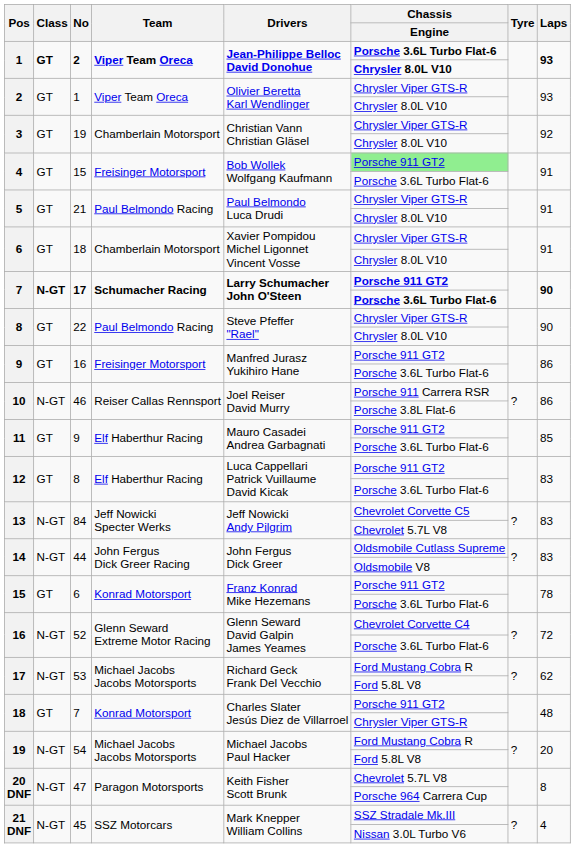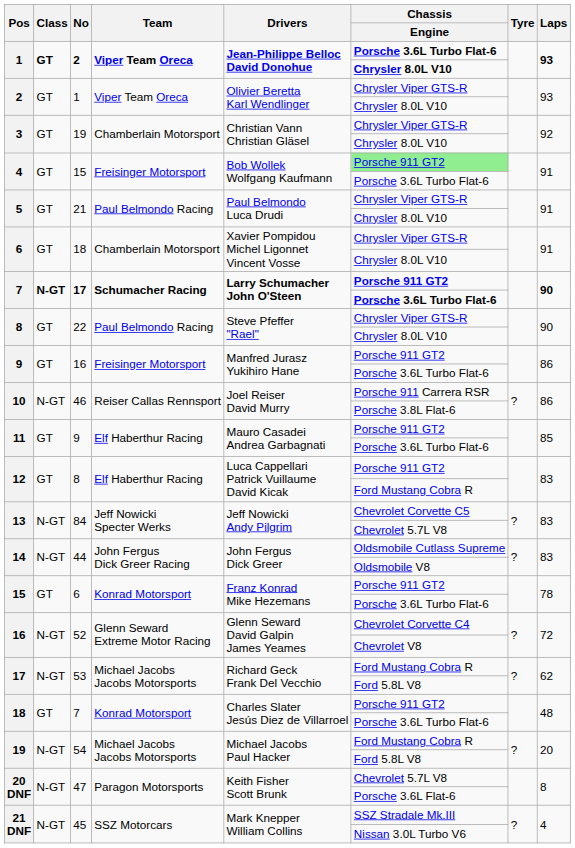(421, 490) Porsche 3.6L Turbo Flat-6 -> (413, 490) Ford Mustang Cobra R
(421, 646) Porsche 3.6L Turbo Flat-6 -> (388, 646) Chevrolet V8
(411, 722) Chrysler Viper GTS-R -> (421, 722) Porsche 3.6L Turbo Flat-6
(420, 796) Porsche 964 Carrera Cup -> (405, 796) Porsche 3.6L Flat-6
